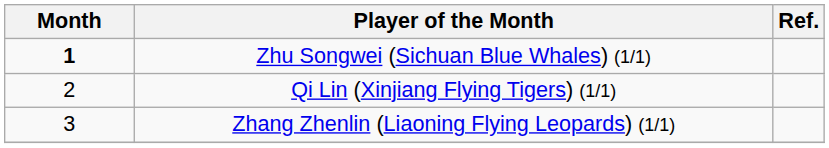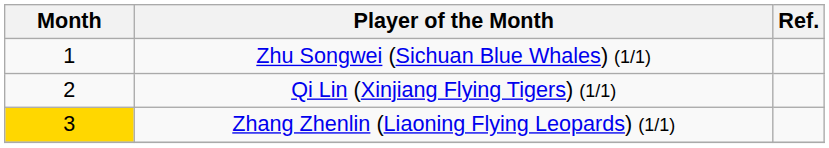(69, 55) bold -> (69, 55) normal
(69, 124) no background -> (69, 124) gold background
